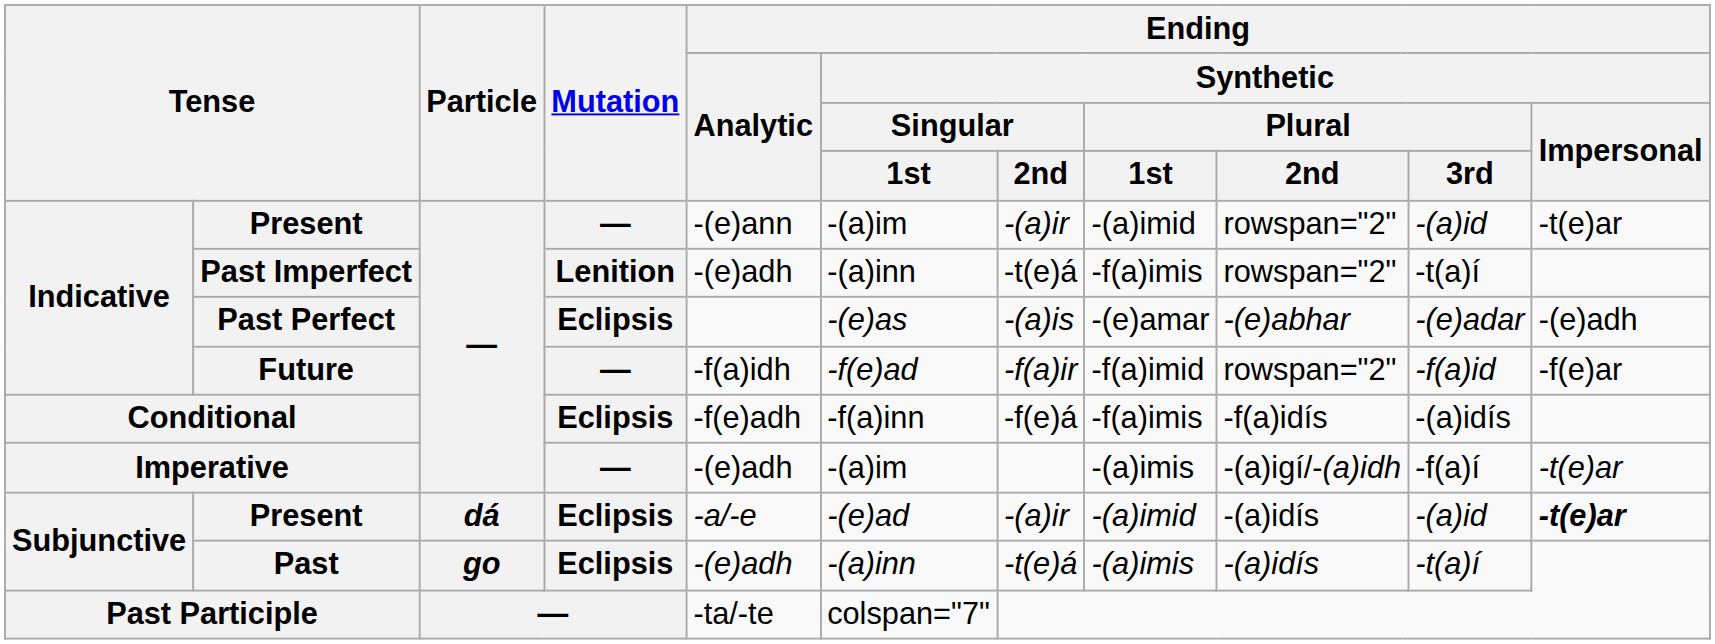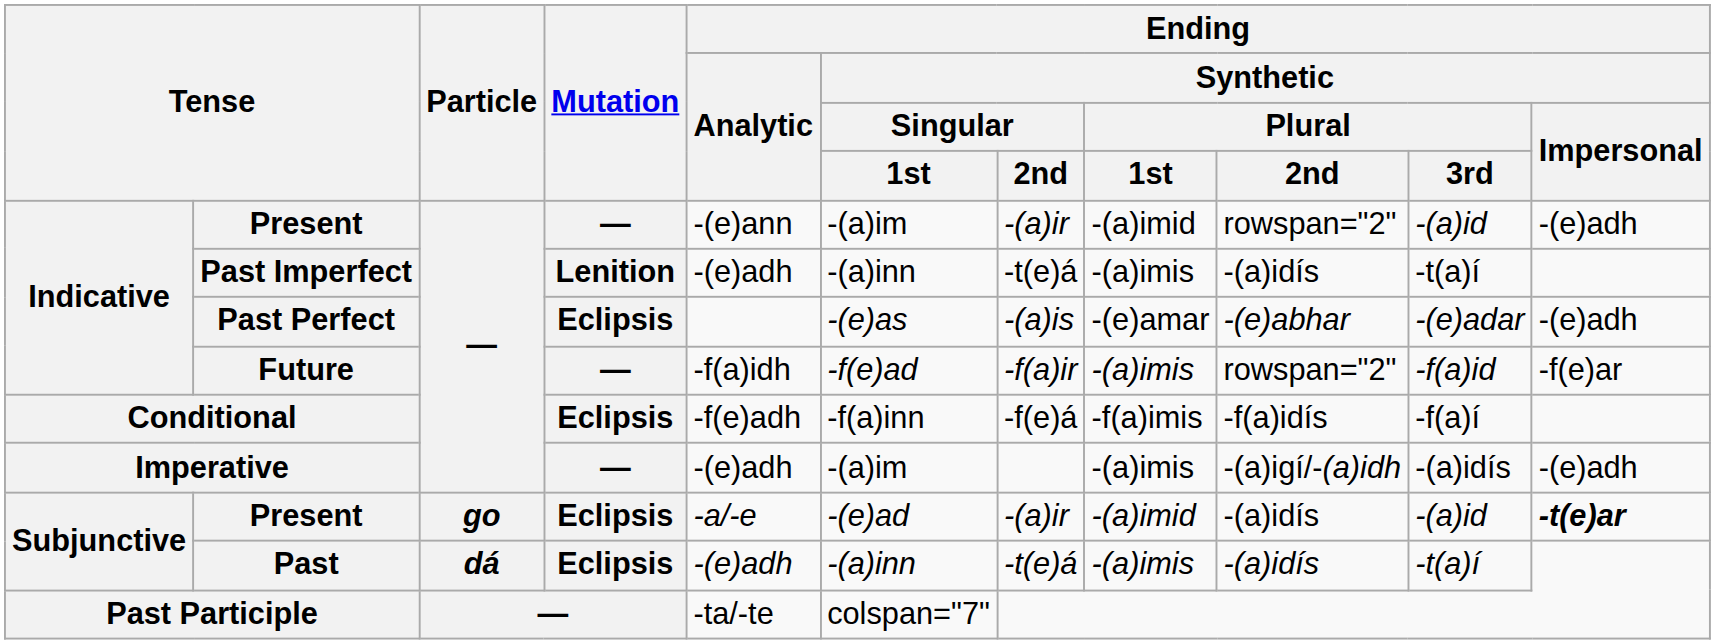(1580, 223) -t(e)ar -> (1588, 223) -(e)adh
(1147, 272) -f(a)imis -> (1143, 272) -(a)imis
(1310, 272) rowspan="2" -> (1271, 272) -(a)idís
(1148, 369) -f(a)imid -> (1143, 369) -(a)imis
(1463, 418) -(a)idís -> (1448, 418) -f(a)í
(1448, 467) -f(a)í -> (1463, 467) -(a)idís
(1580, 467) -t(e)ar -> (1588, 467) -(e)adh
(482, 516) dá -> (482, 516) go
(482, 564) go -> (482, 564) dá
